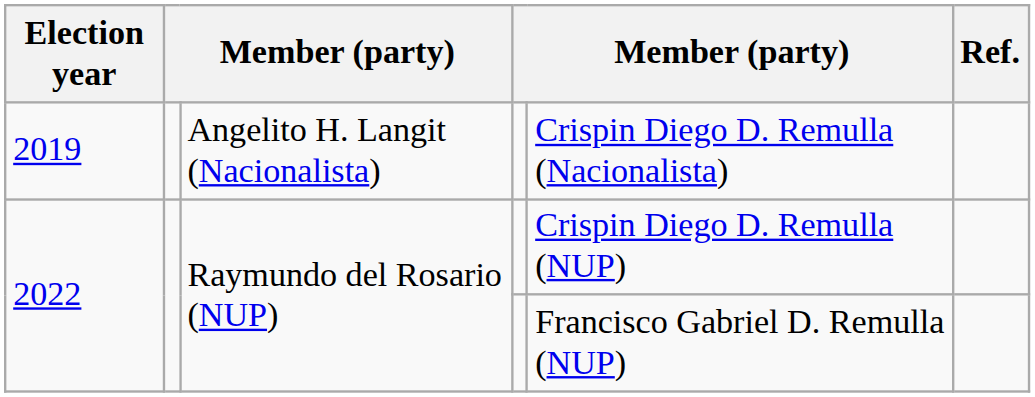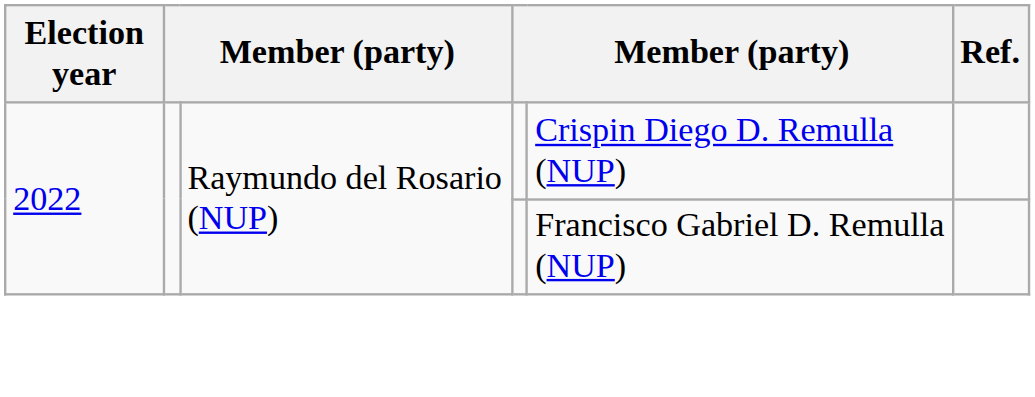- row: (47, 149)
